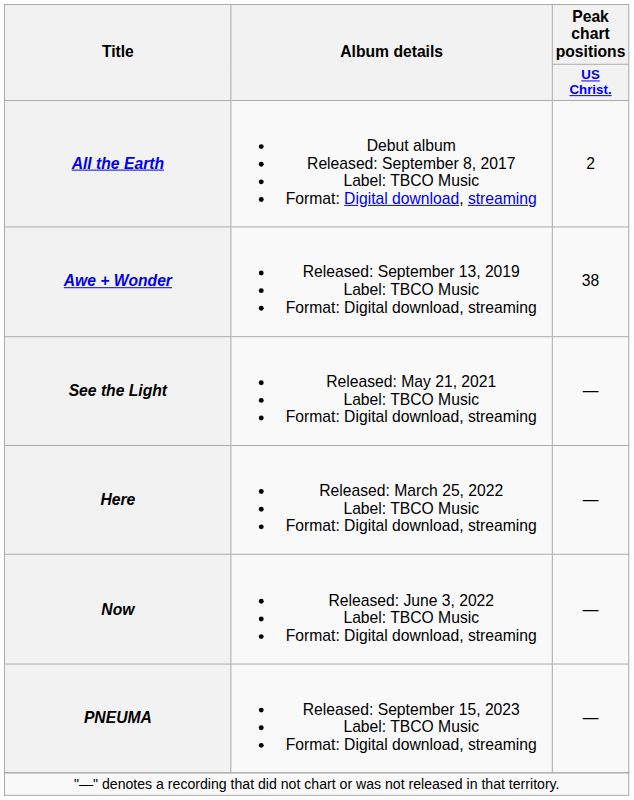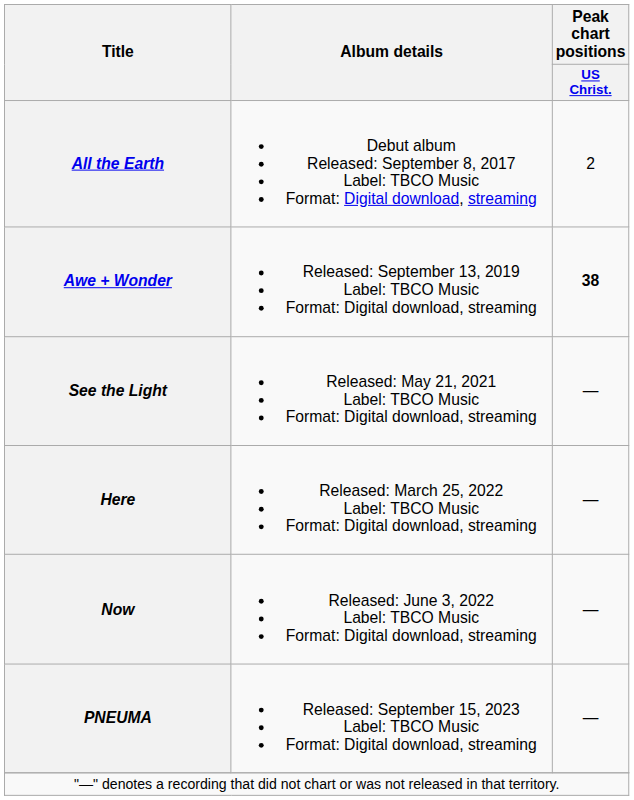(591, 281) normal -> (591, 281) bold
